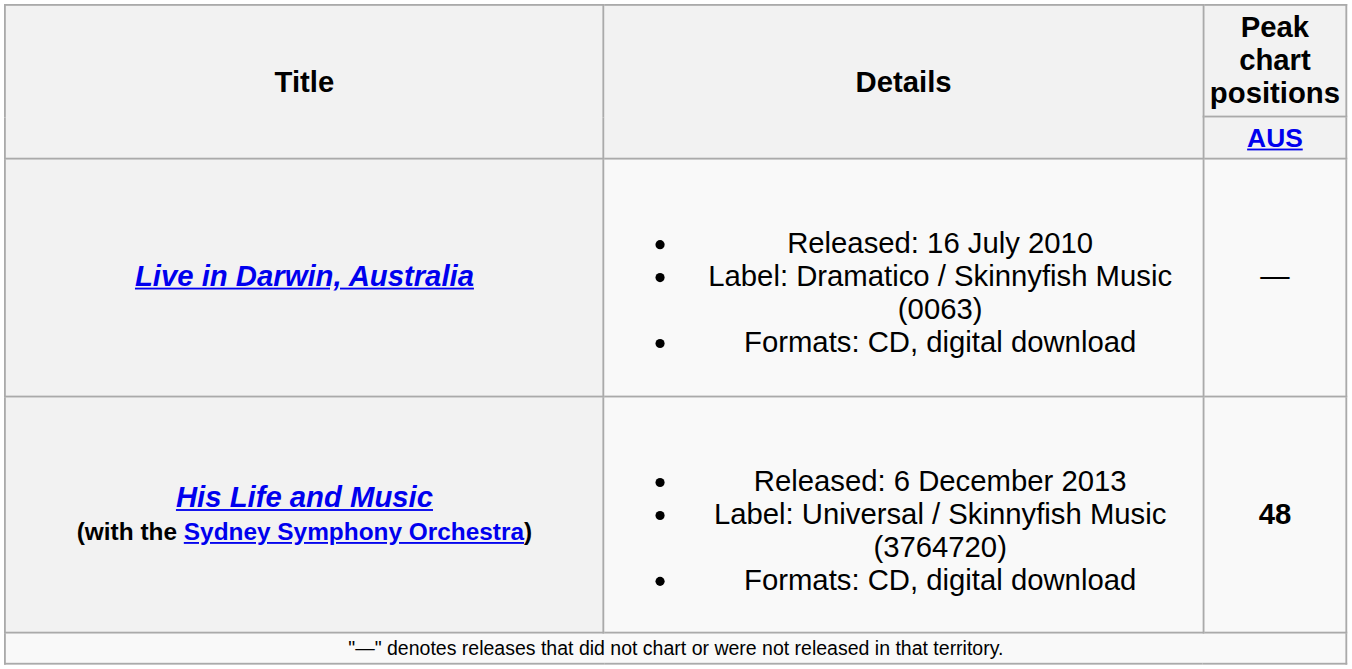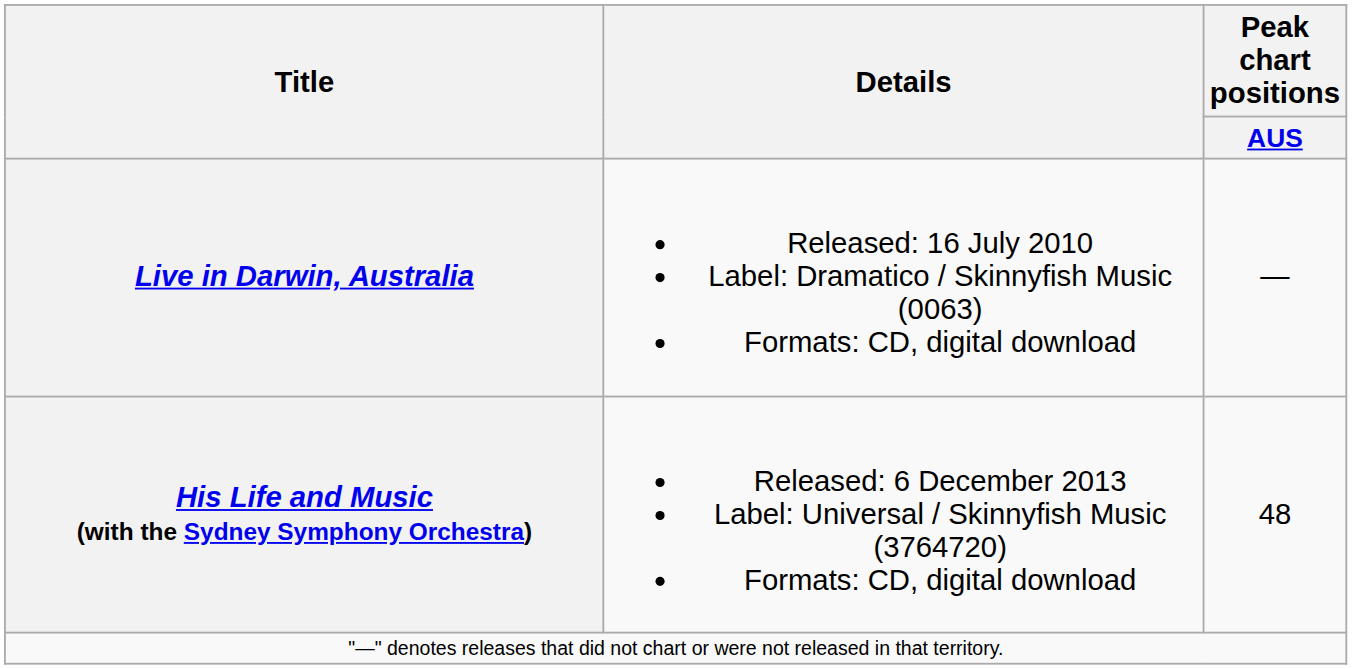(1275, 513) bold -> (1275, 513) normal
